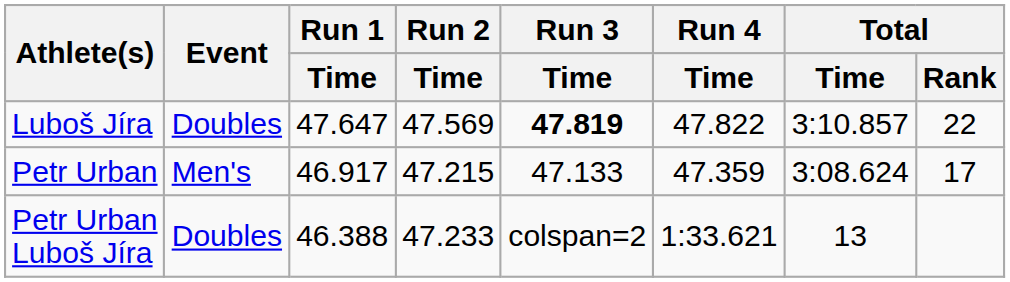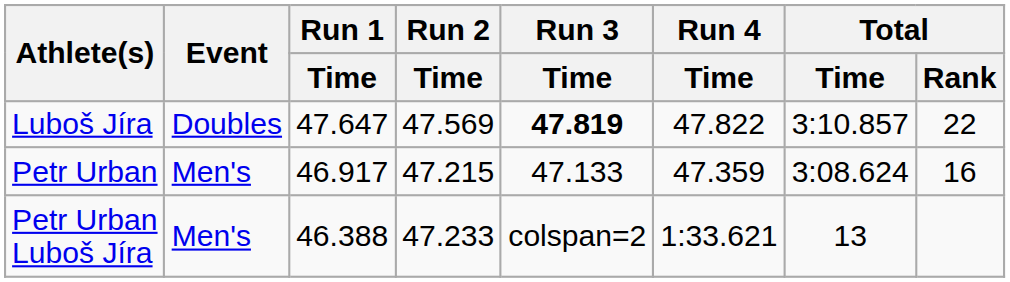(960, 172) 17 -> (960, 172) 16
(227, 236) Doubles -> (211, 236) Men's
